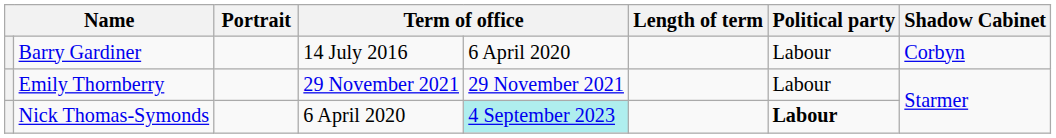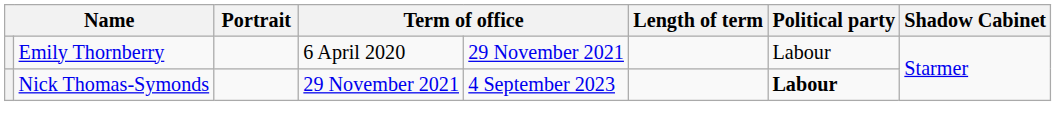- row: (80, 52)
(381, 84) 29 November 2021 -> (354, 52) 6 April 2020
(354, 116) 6 April 2020 -> (381, 84) 29 November 2021
(542, 116) paleturquoise background -> (542, 84) no background
